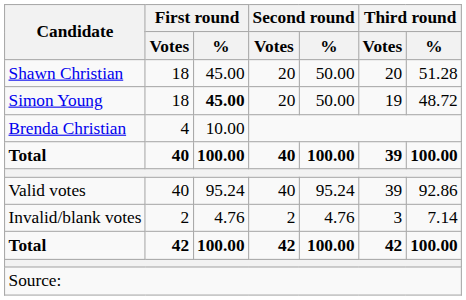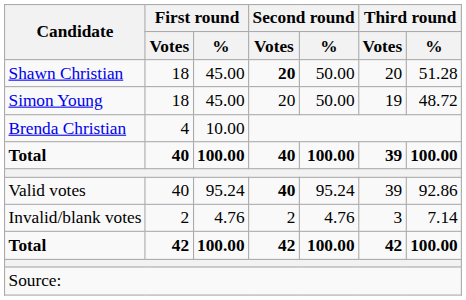(287, 73) normal -> (287, 73) bold
(225, 100) bold -> (225, 100) normal
(287, 190) normal -> (287, 190) bold
